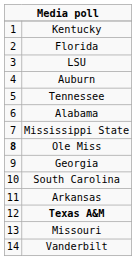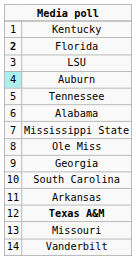(13, 46) normal -> (13, 46) bold
(13, 80) no background -> (13, 80) paleturquoise background
(13, 147) bold -> (13, 147) normal
